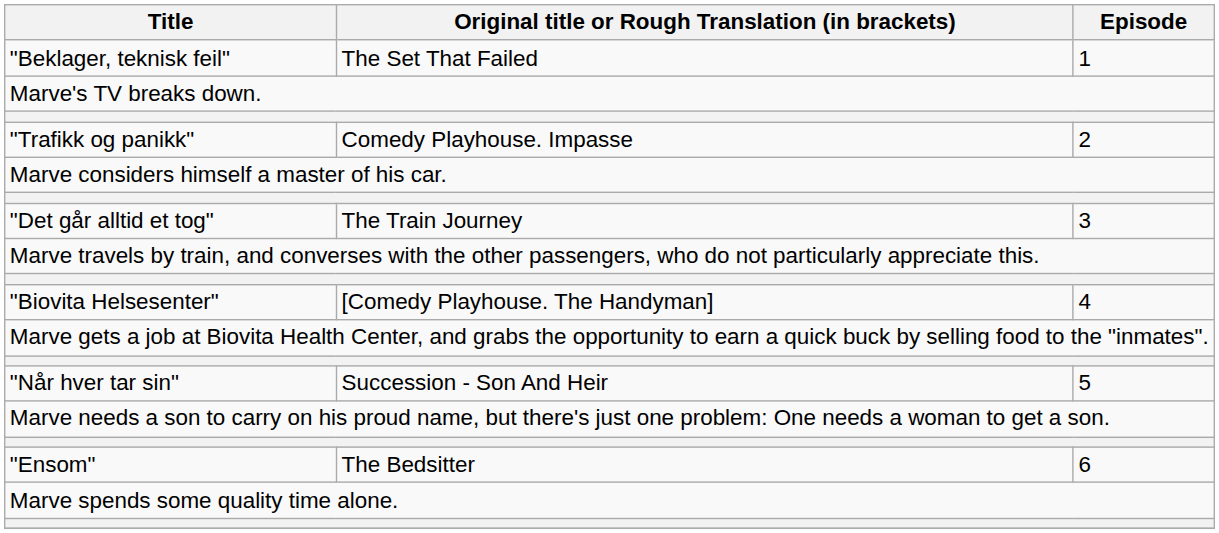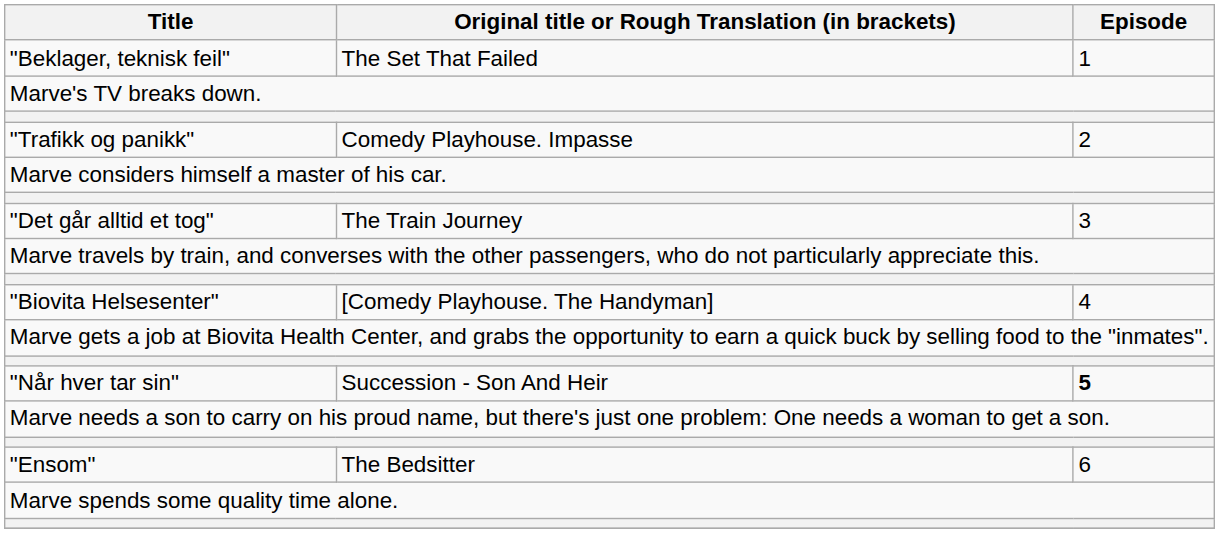(1085, 383) normal -> (1085, 383) bold
